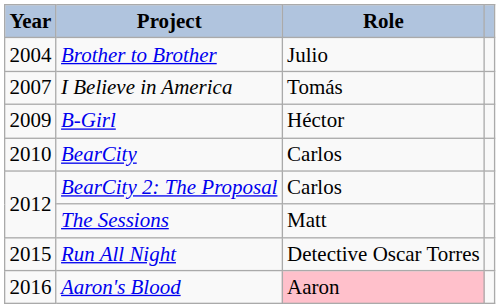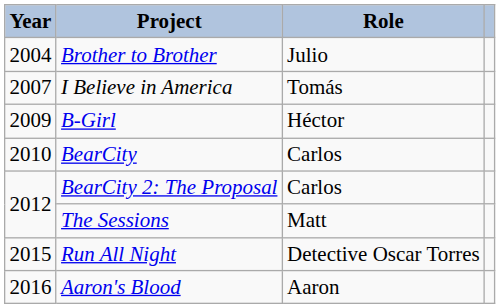(313, 287) pink background -> (313, 287) no background
